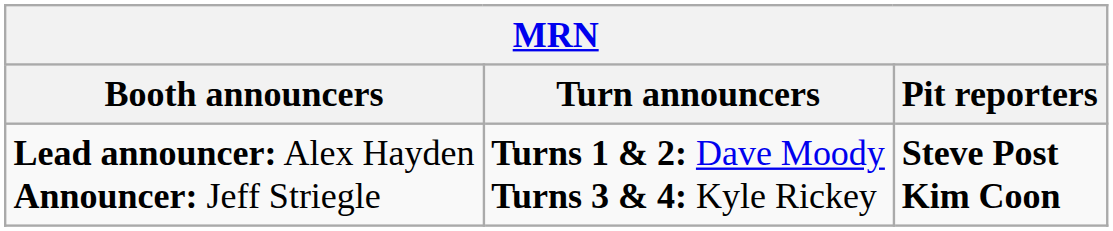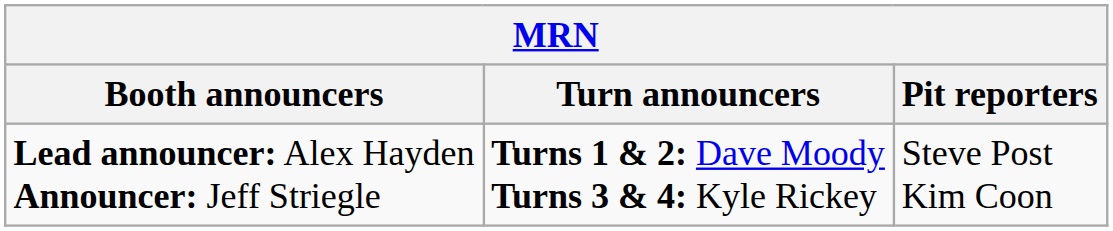(981, 174) bold -> (977, 174) normal
